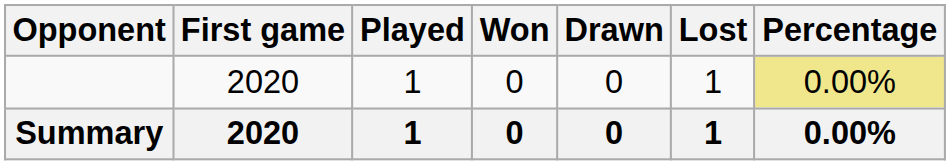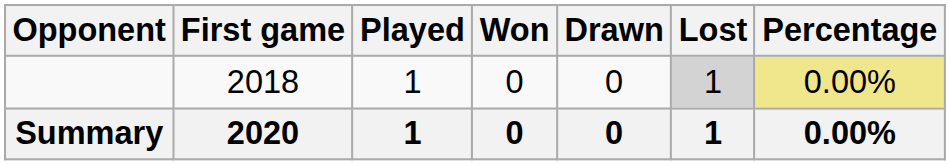(263, 81) 2020 -> (263, 81) 2018
(713, 81) no background -> (713, 81) lightgrey background
